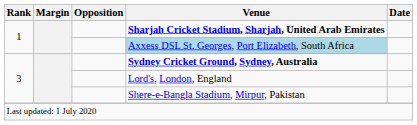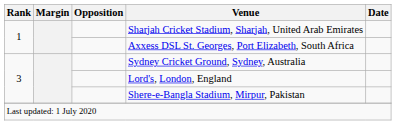(256, 29) bold -> (246, 29) normal
(241, 45) lightblue background -> (241, 45) no background
(223, 62) bold -> (217, 62) normal
